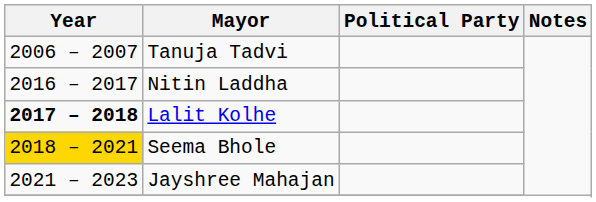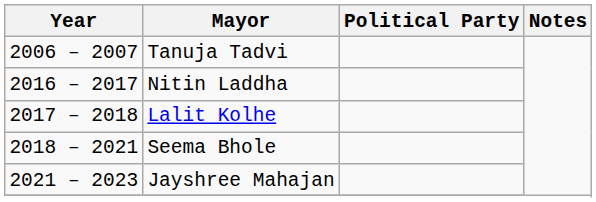(74, 116) bold -> (74, 116) normal
(74, 148) gold background -> (74, 148) no background
